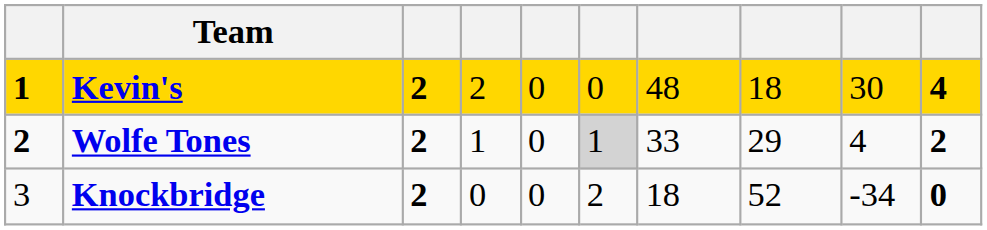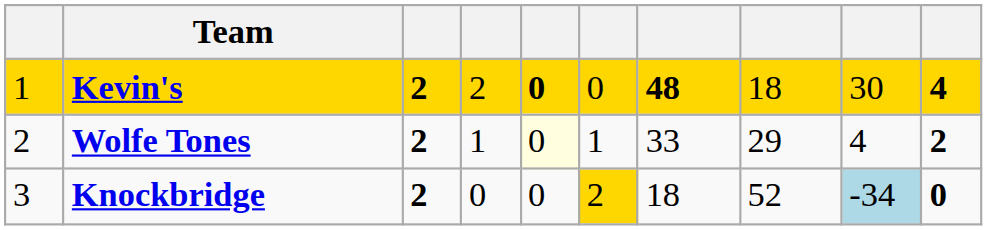(22, 86) bold -> (22, 86) normal
(537, 86) normal -> (537, 86) bold
(663, 86) normal -> (663, 86) bold
(22, 140) bold -> (22, 140) normal
(537, 140) no background -> (537, 140) lightyellow background
(595, 140) lightgrey background -> (595, 140) no background
(595, 195) no background -> (595, 195) gold background
(872, 195) no background -> (872, 195) lightblue background
